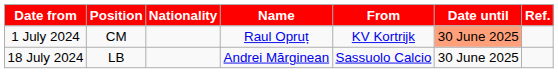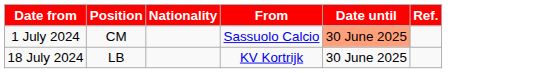- column: (276, 15)
(383, 37) KV Kortrijk -> (272, 37) Sassuolo Calcio
(383, 58) Sassuolo Calcio -> (272, 58) KV Kortrijk
